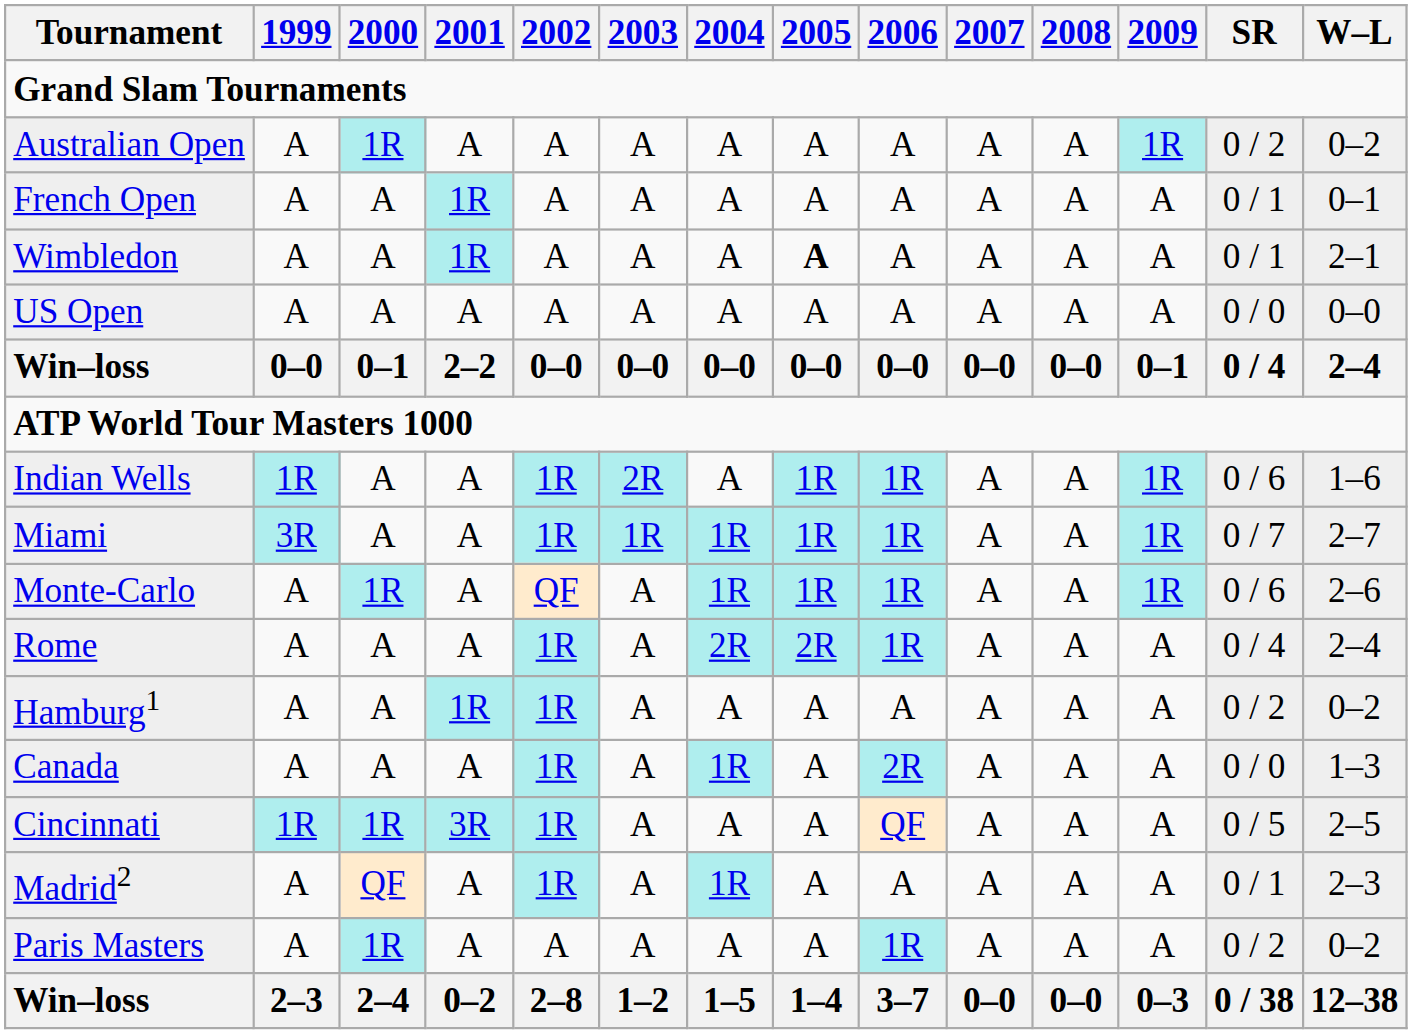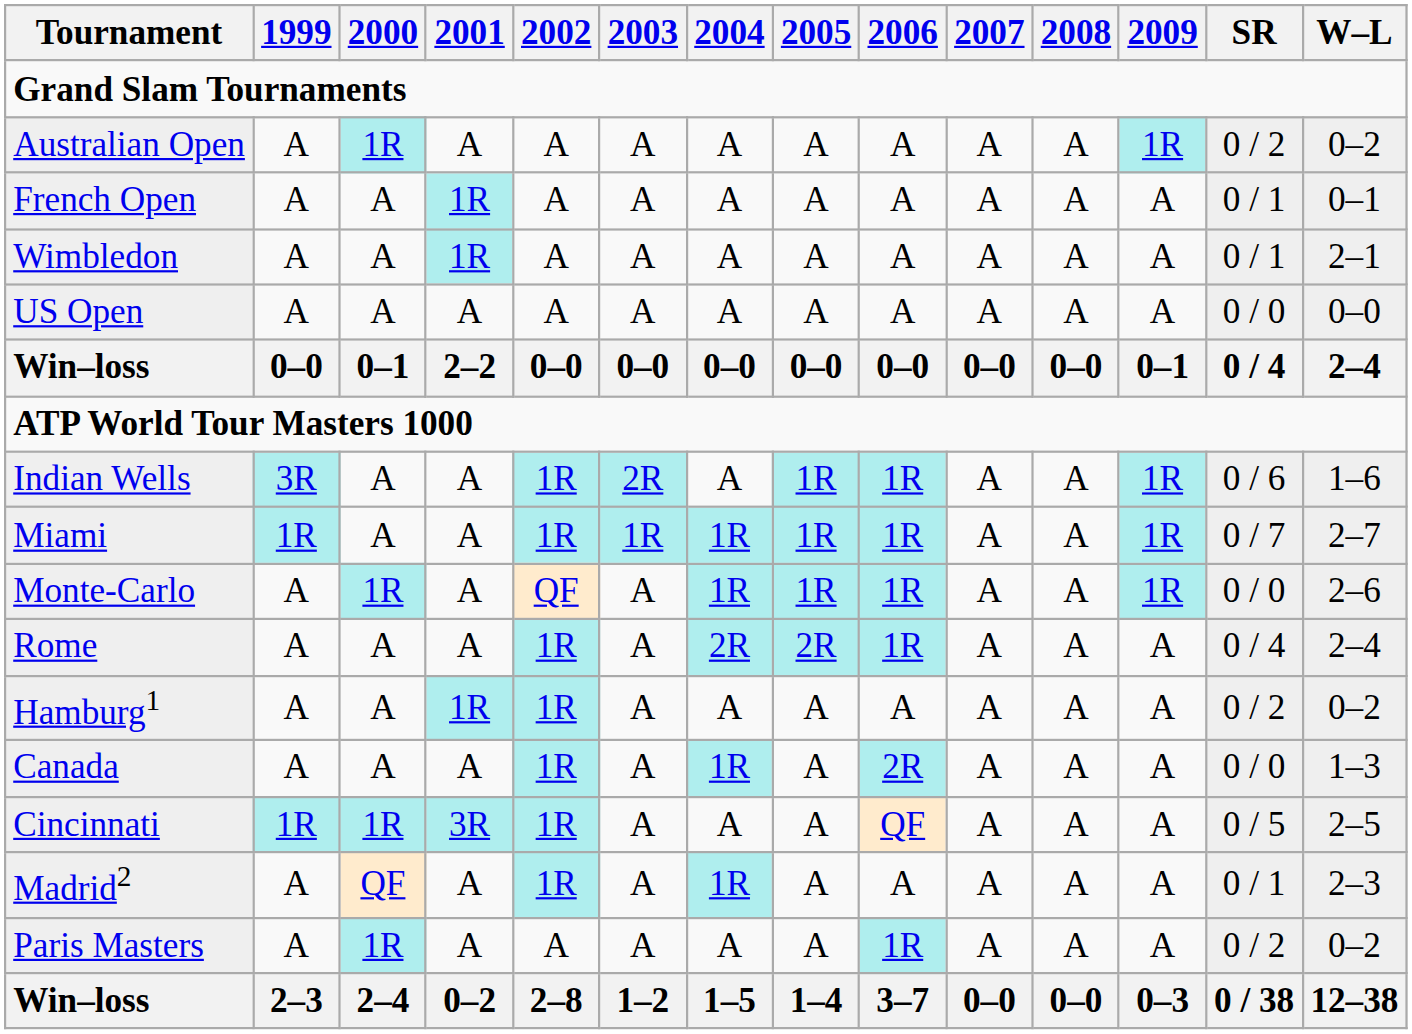(816, 255) bold -> (816, 255) normal
(296, 479) 1R -> (296, 479) 3R
(296, 534) 3R -> (296, 534) 1R
(1254, 590) 0 / 6 -> (1254, 590) 0 / 0
